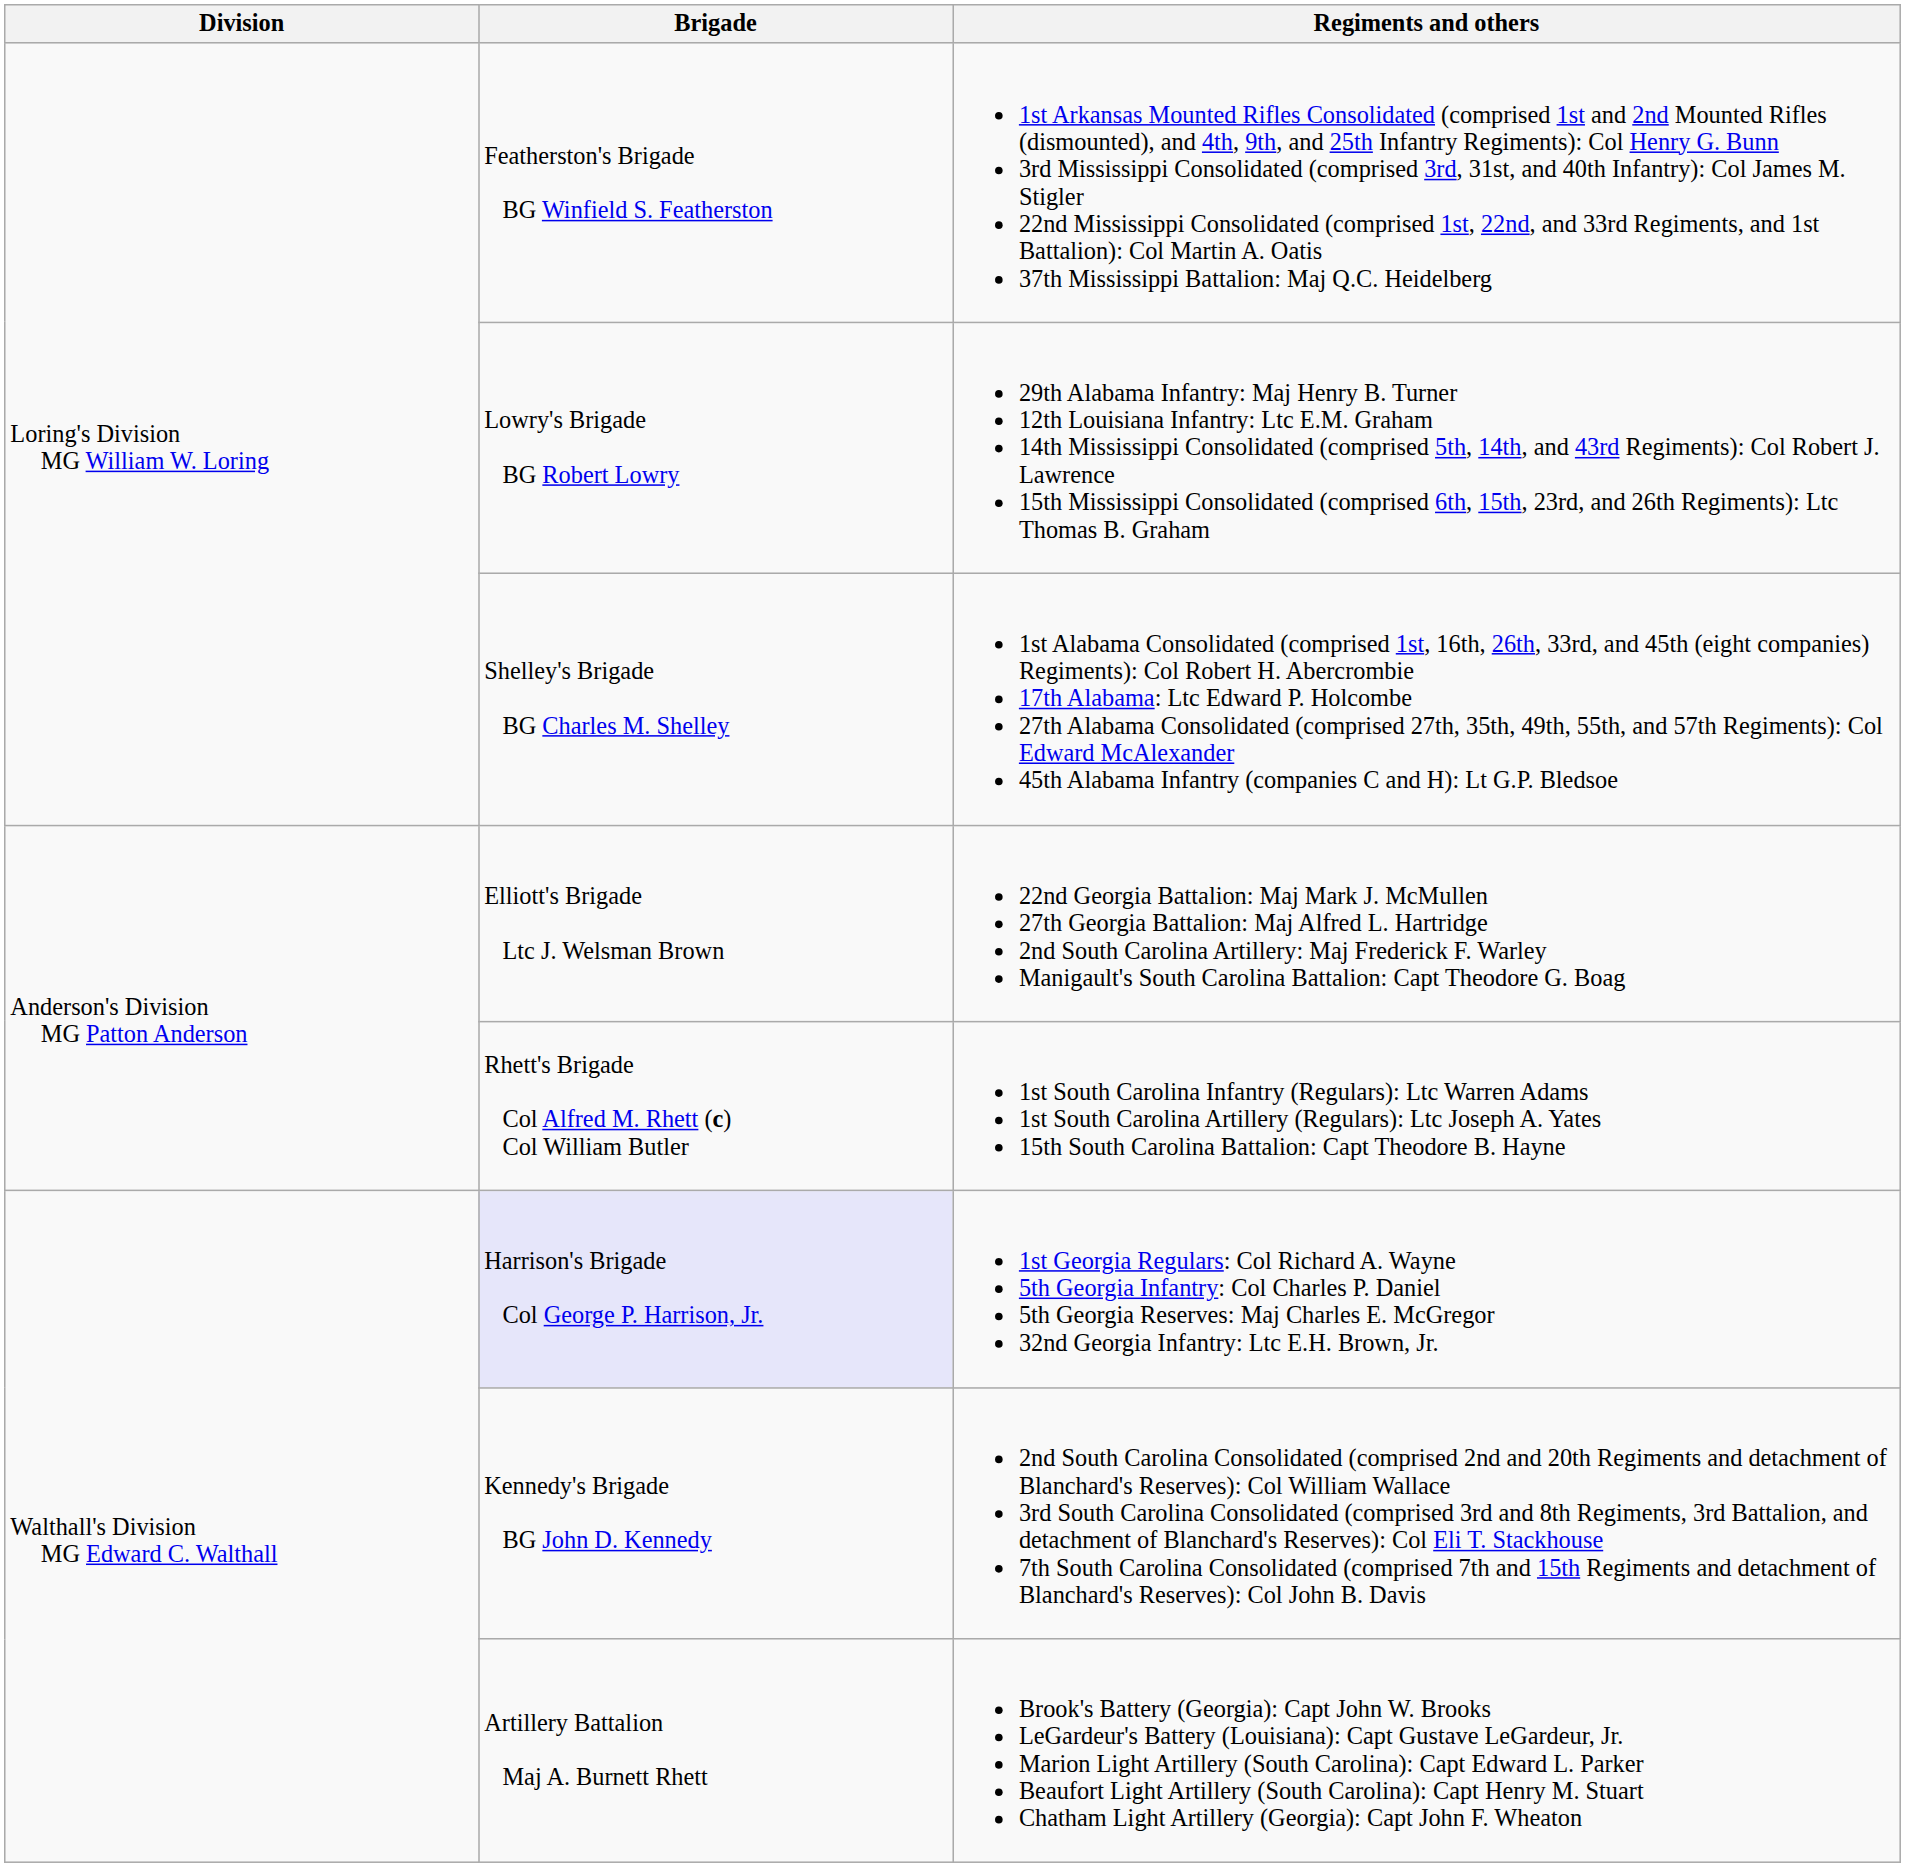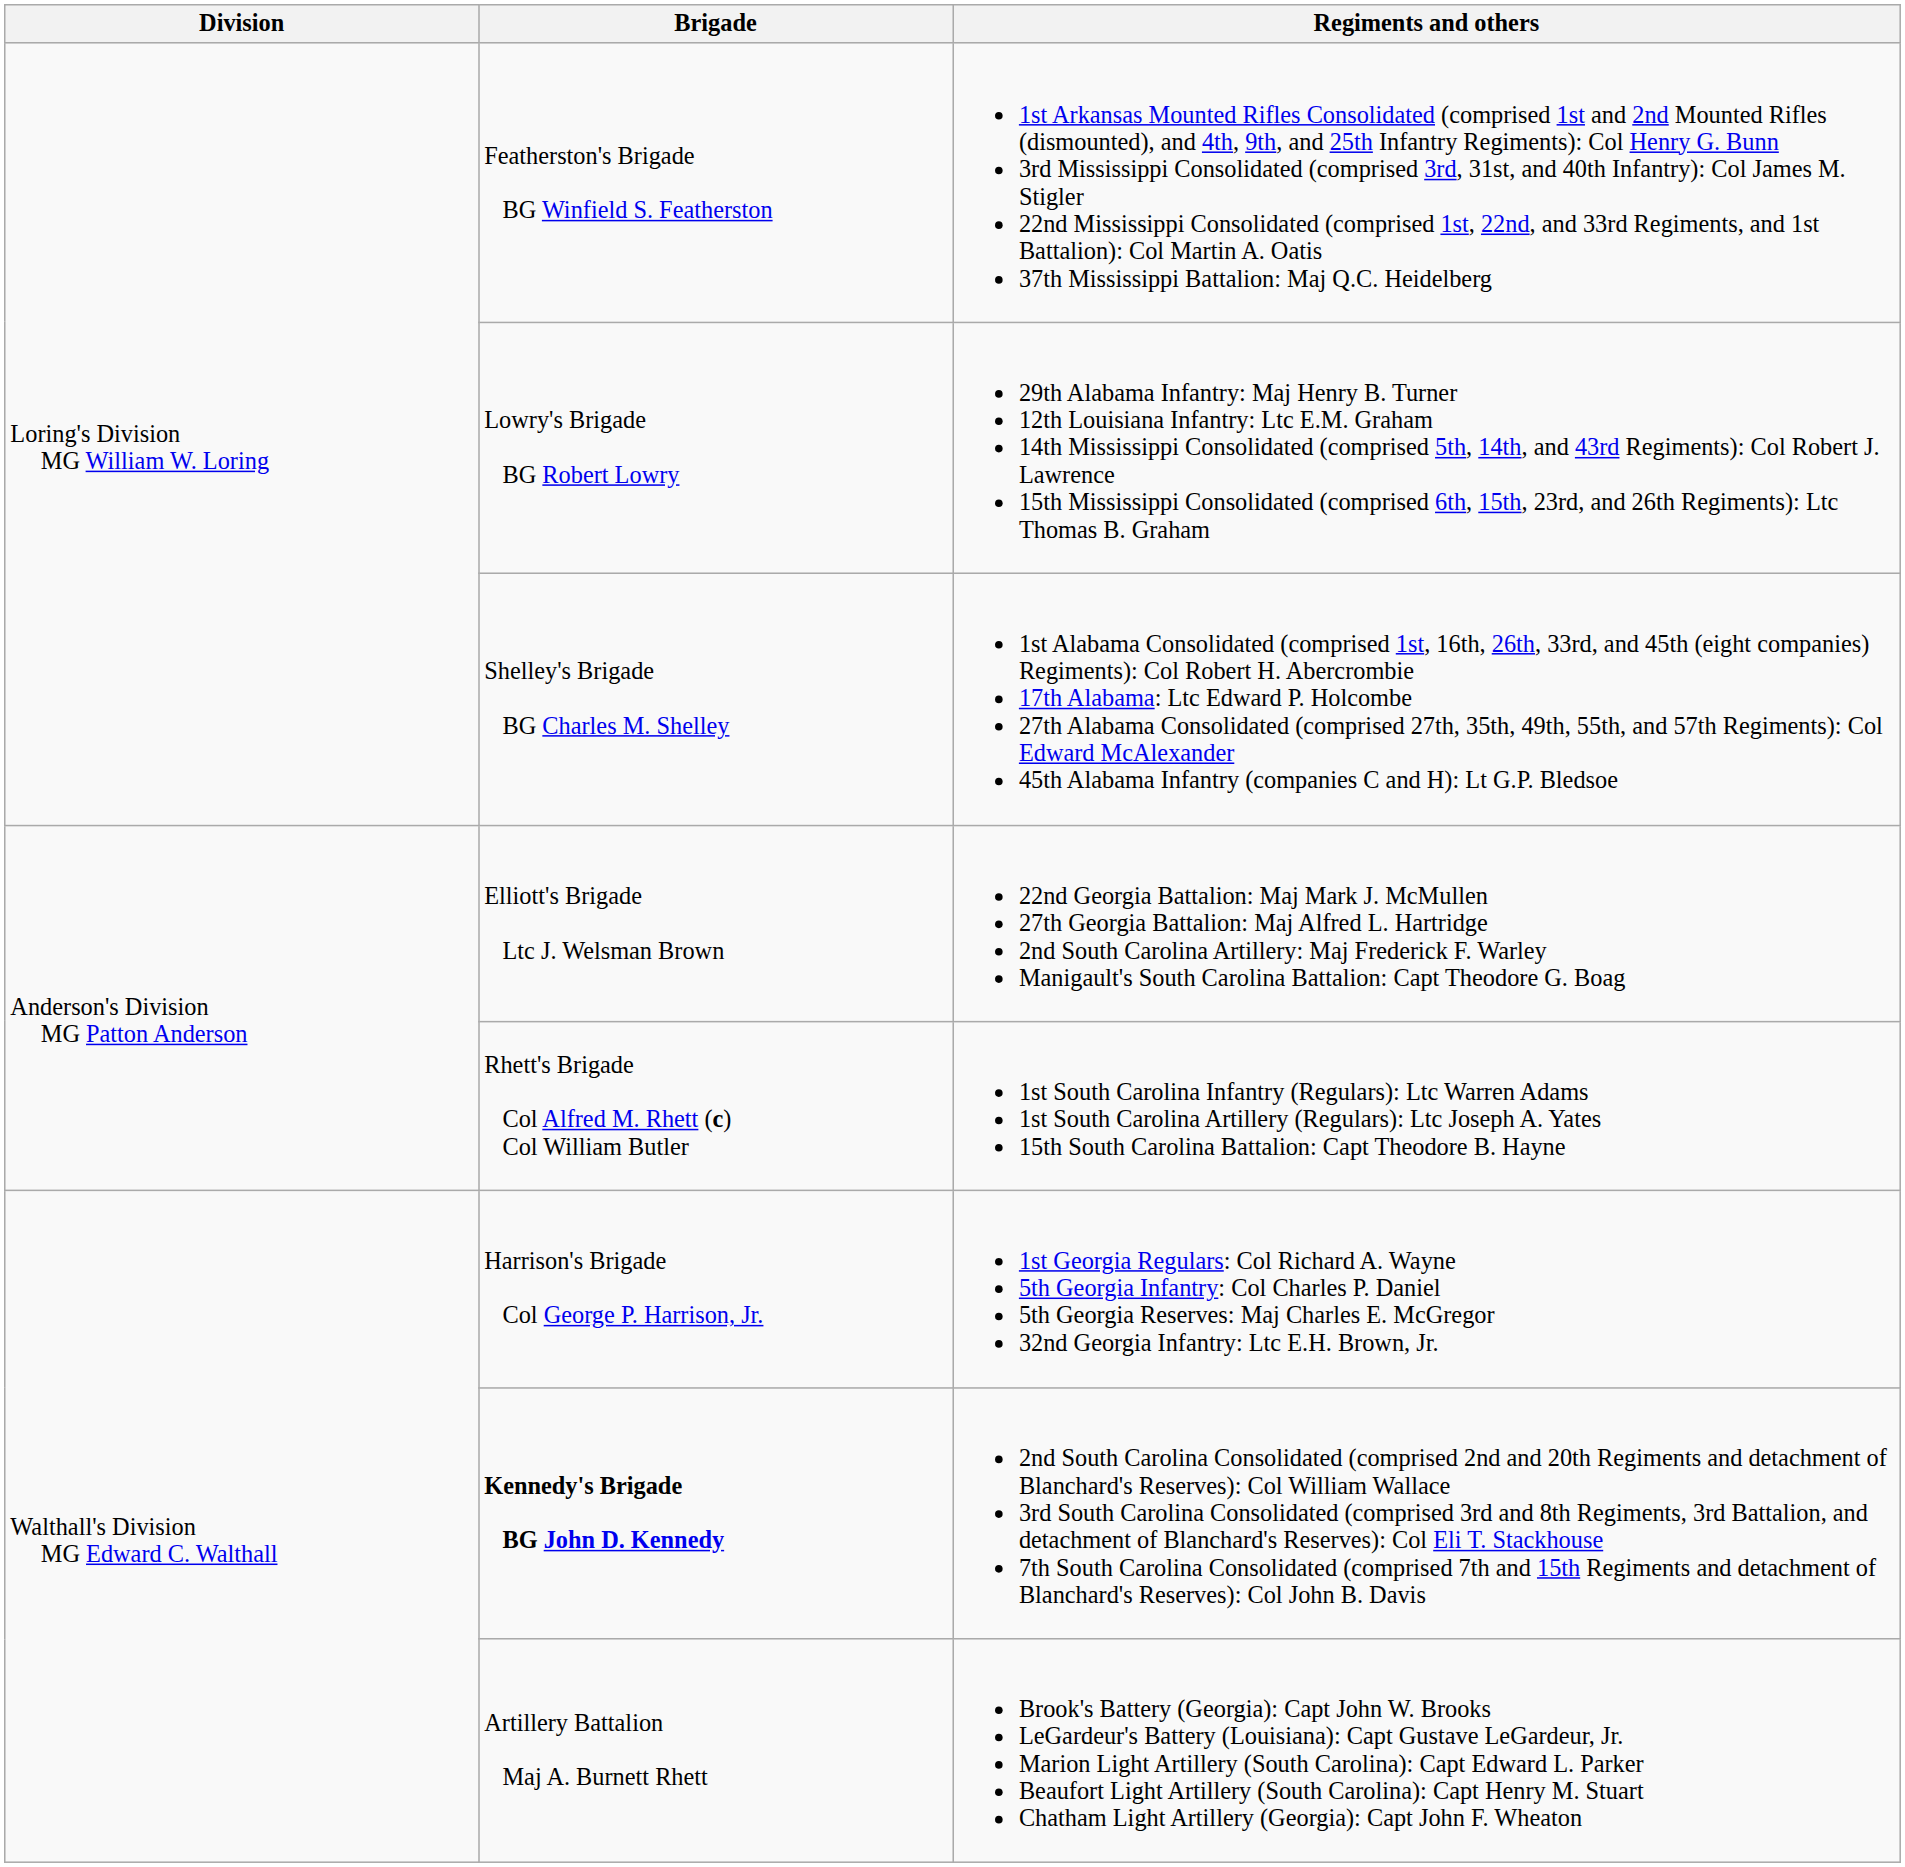(624, 1288) lavender background -> (624, 1288) no background
(598, 1512) normal -> (604, 1512) bold
